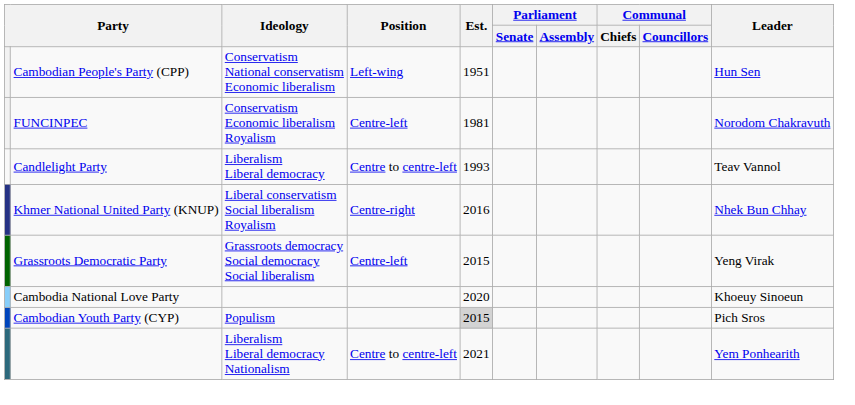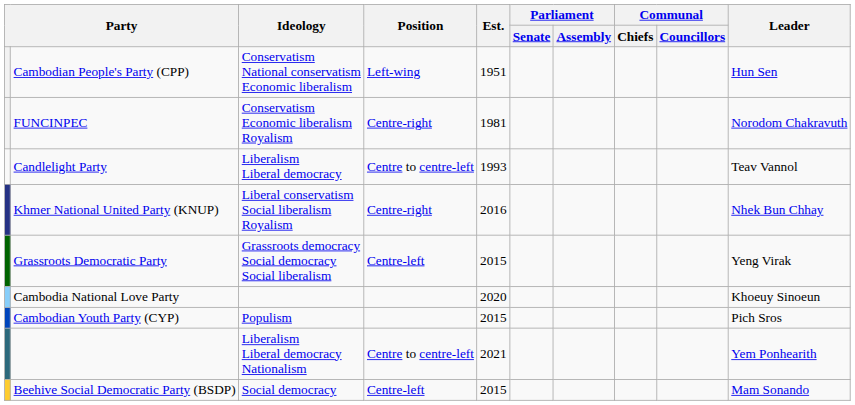(379, 123) Centre-left -> (399, 123) Centre-right
(476, 317) lightgrey background -> (493, 317) no background
+ row: (125, 389)
